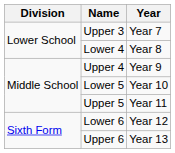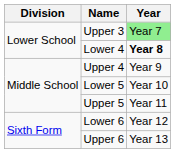(145, 31) no background -> (145, 31) lightgreen background
(145, 49) normal -> (146, 49) bold
